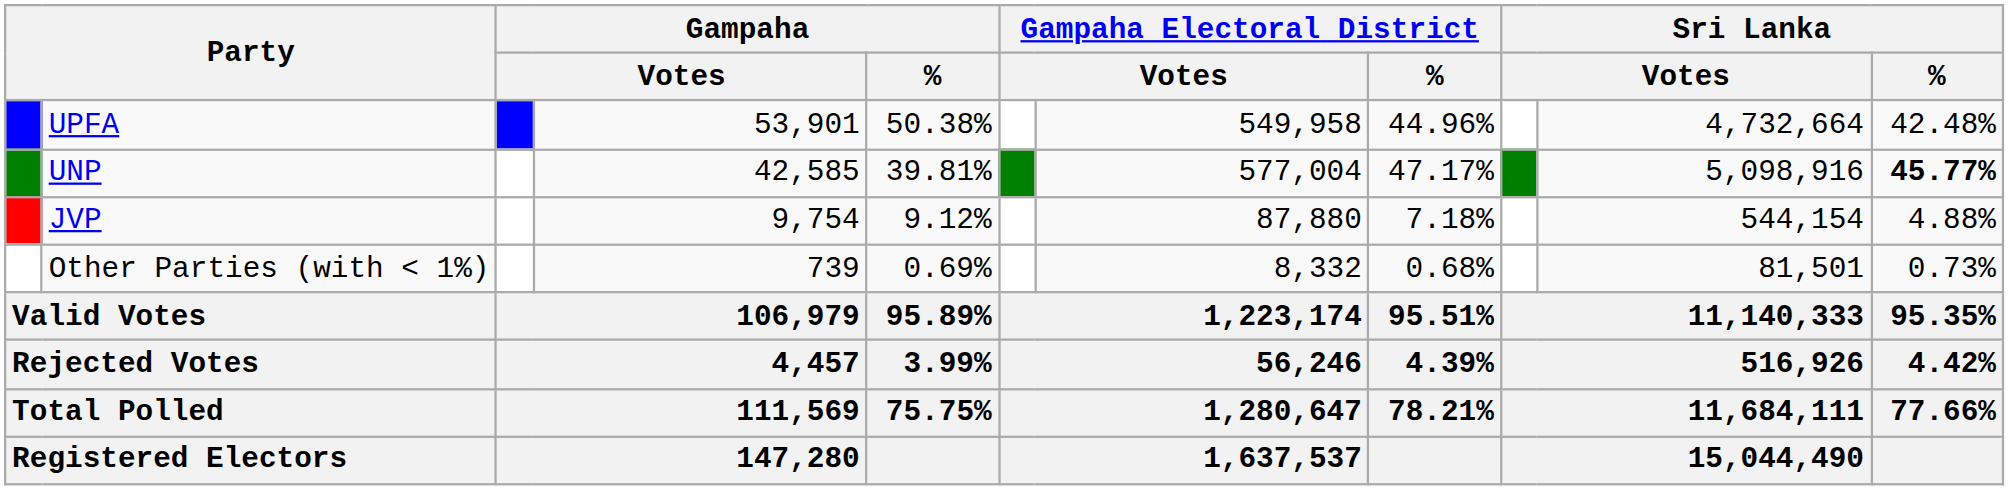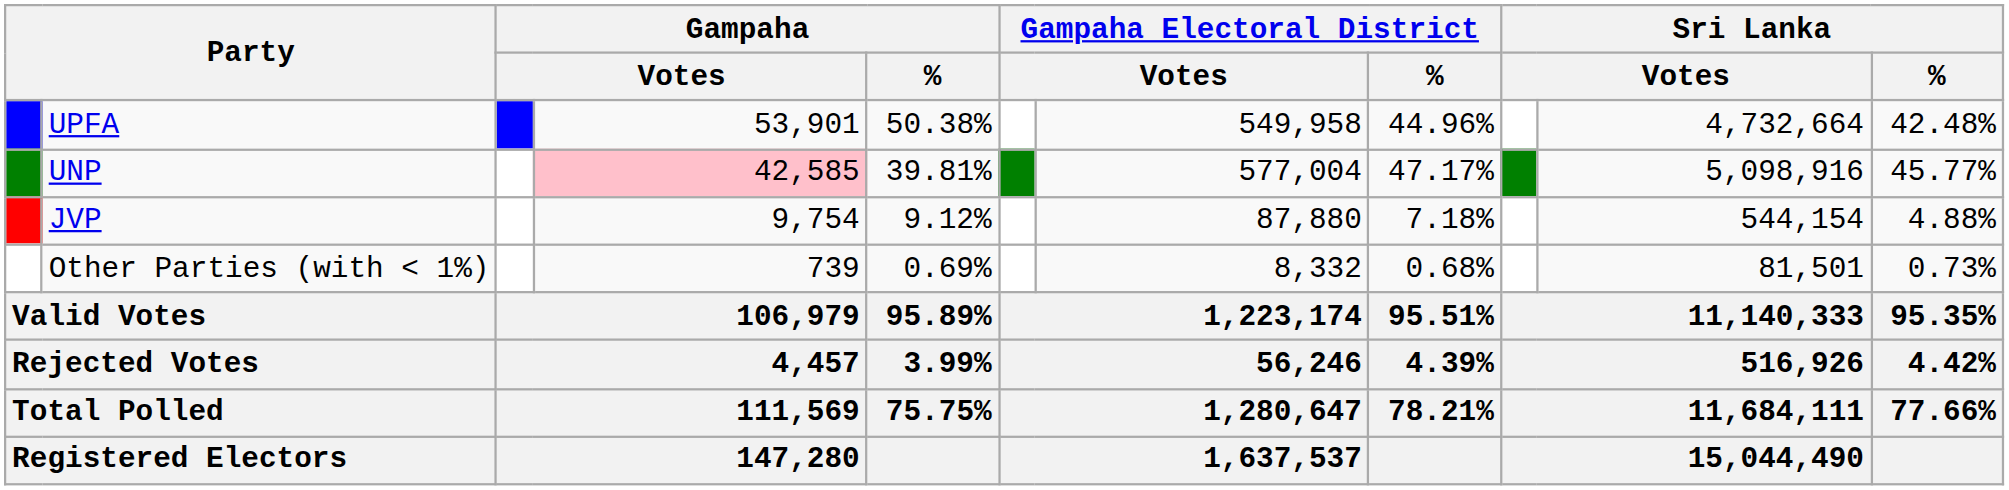(807, 173) no background -> (807, 173) pink background
(1943, 173) bold -> (1943, 173) normal
